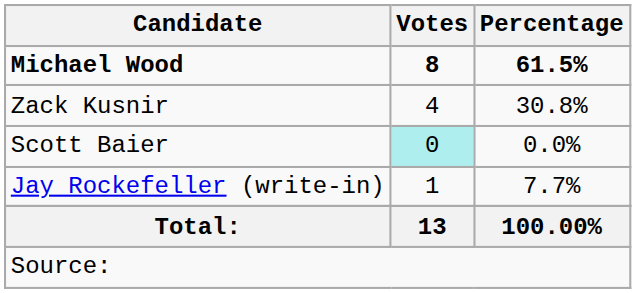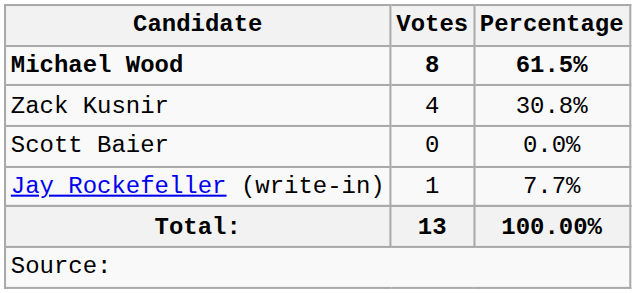(432, 146) paleturquoise background -> (432, 146) no background
